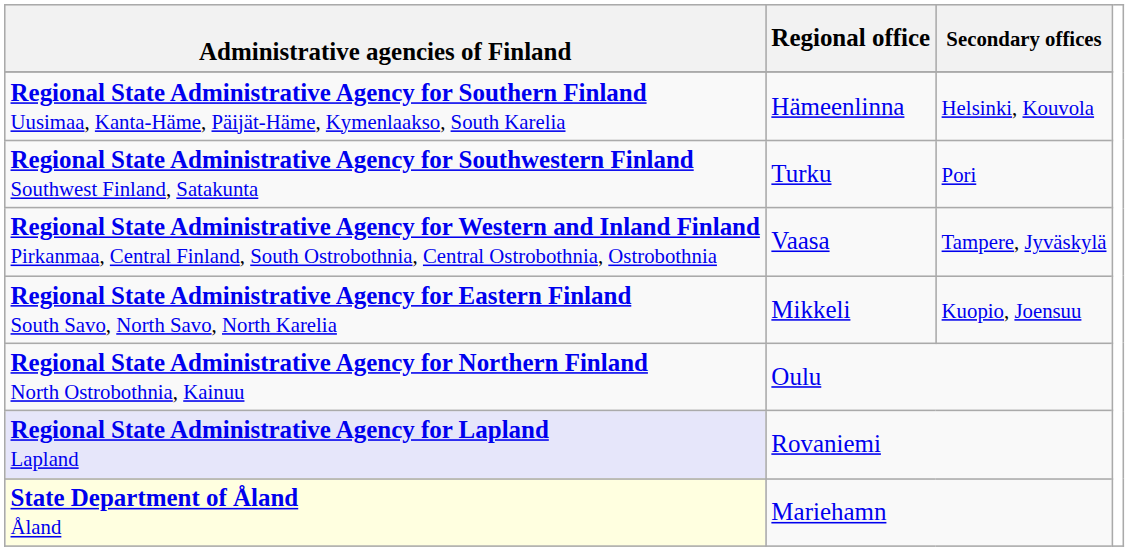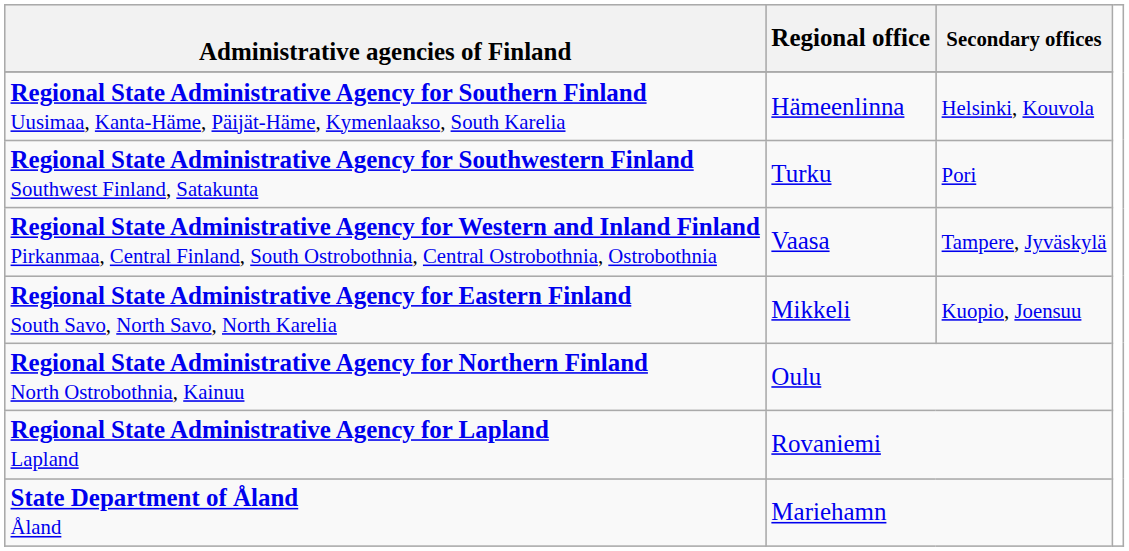(280, 444) lavender background -> (280, 444) no background
(154, 511) lightyellow background -> (154, 511) no background
